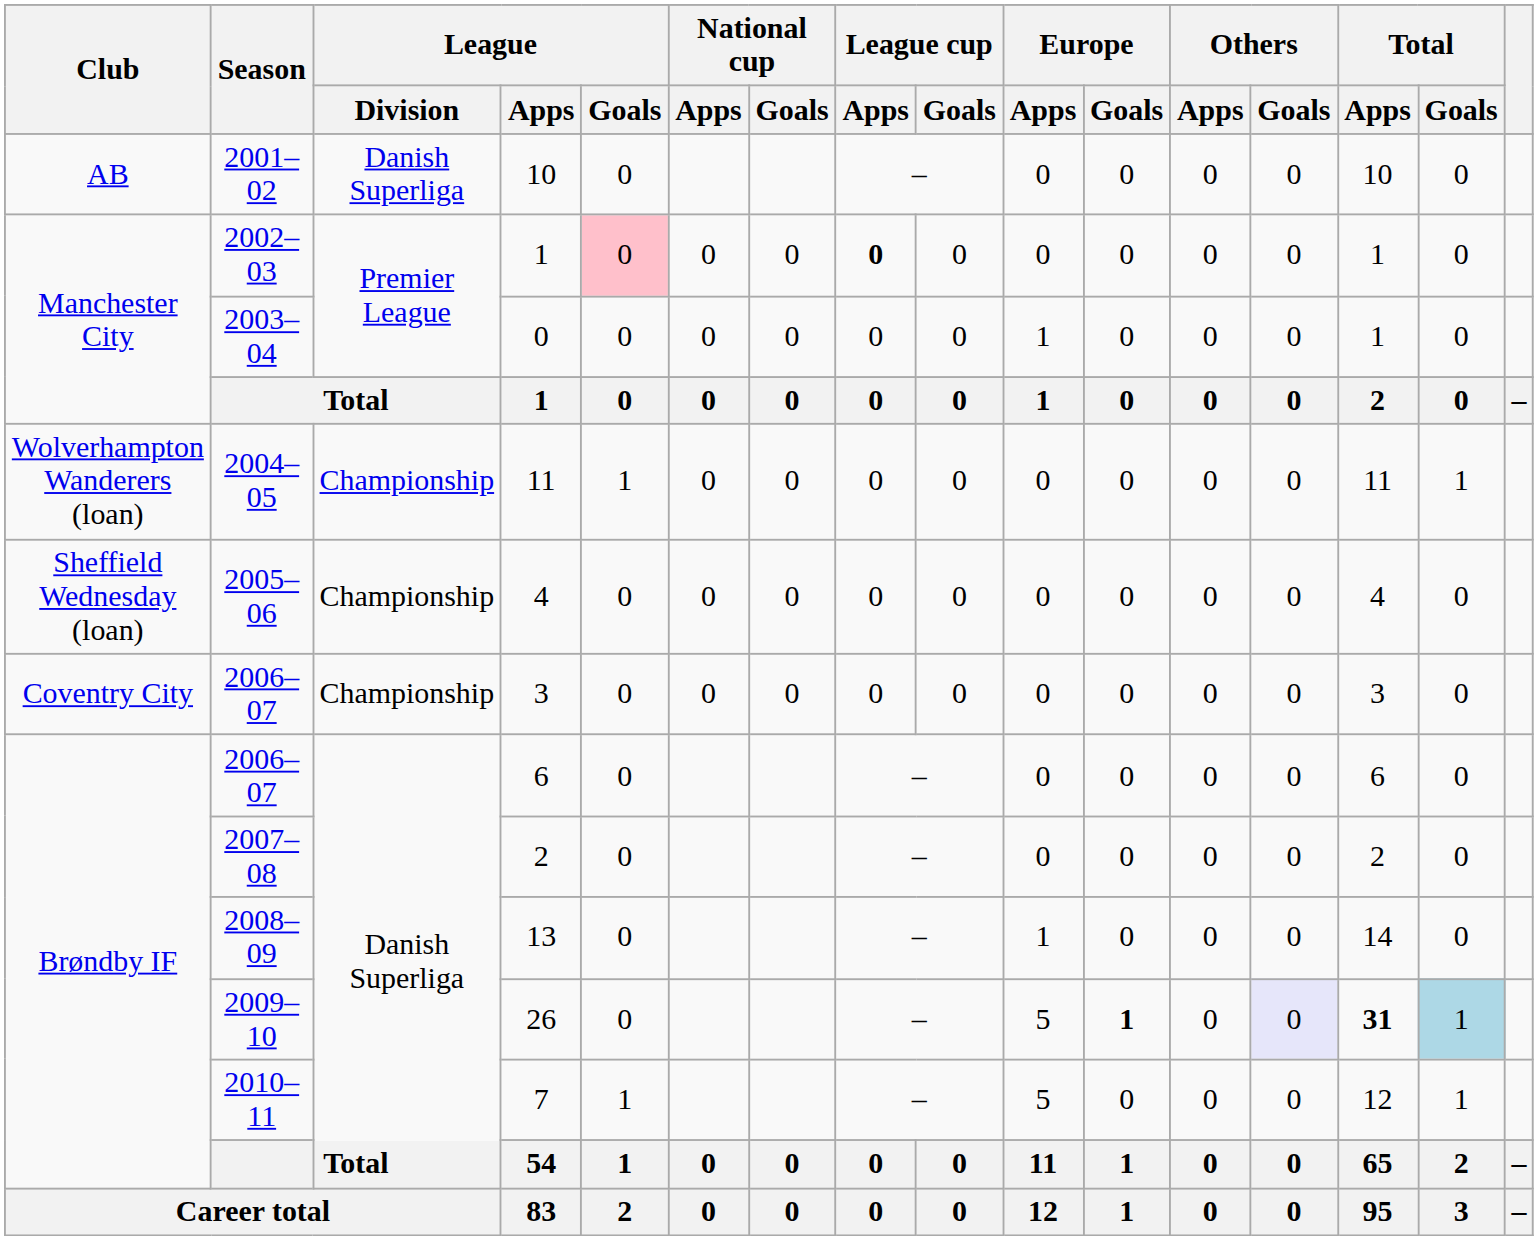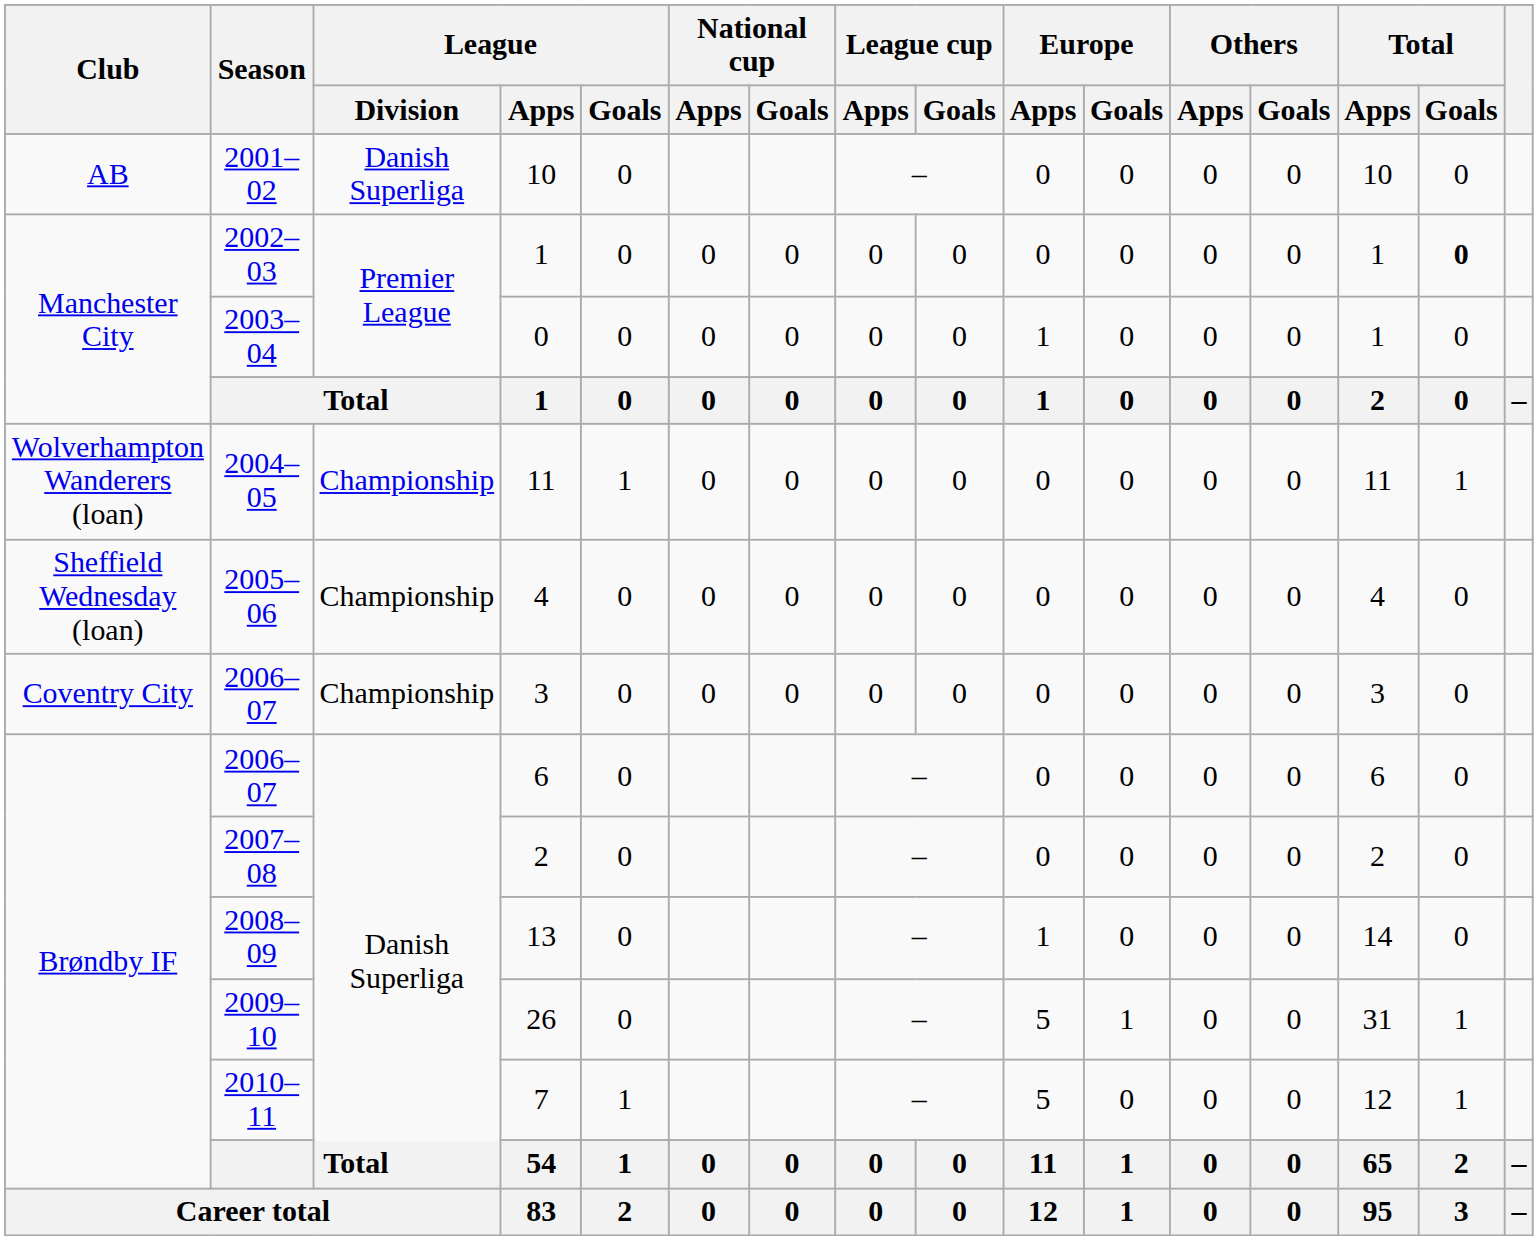(625, 254) pink background -> (625, 254) no background
(876, 254) bold -> (876, 254) normal
(1461, 254) normal -> (1461, 254) bold
(1127, 1018) bold -> (1127, 1018) normal
(1294, 1018) lavender background -> (1294, 1018) no background
(1378, 1018) bold -> (1378, 1018) normal
(1461, 1018) lightblue background -> (1461, 1018) no background
